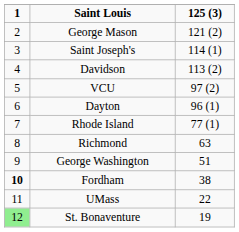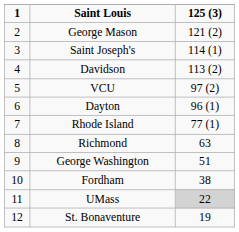(17, 180) bold -> (17, 180) normal
(205, 198) no background -> (205, 198) lightgrey background
(17, 217) lightgreen background -> (17, 217) no background
